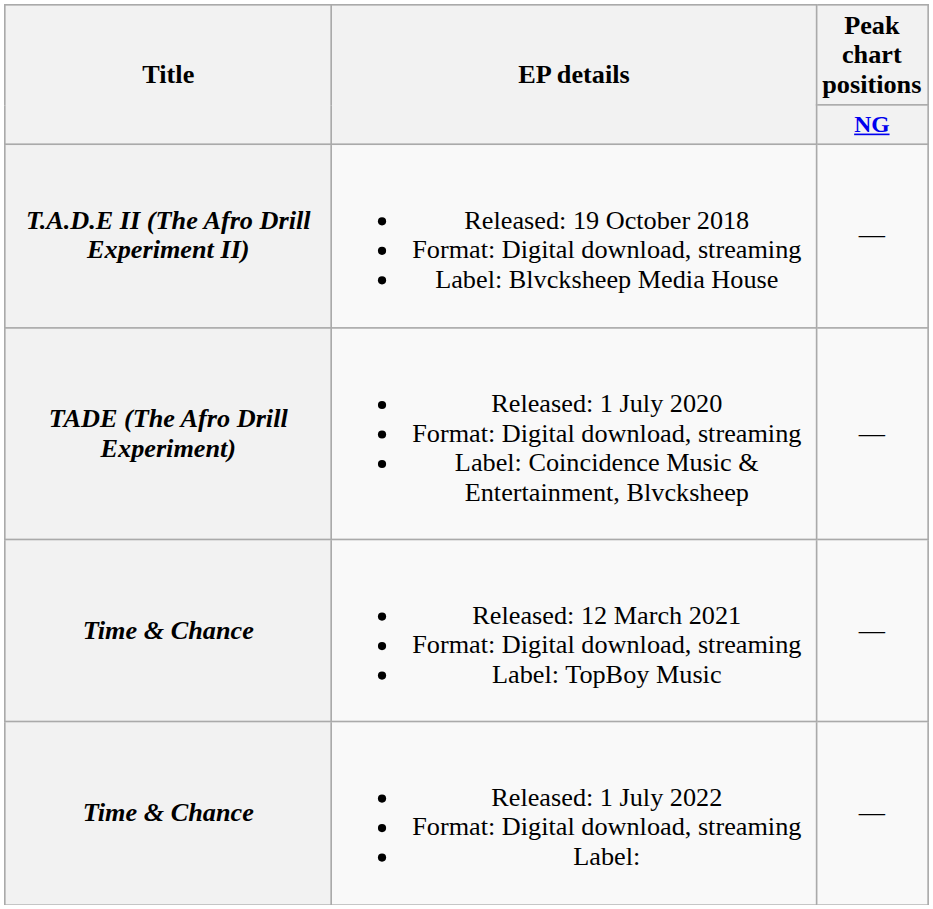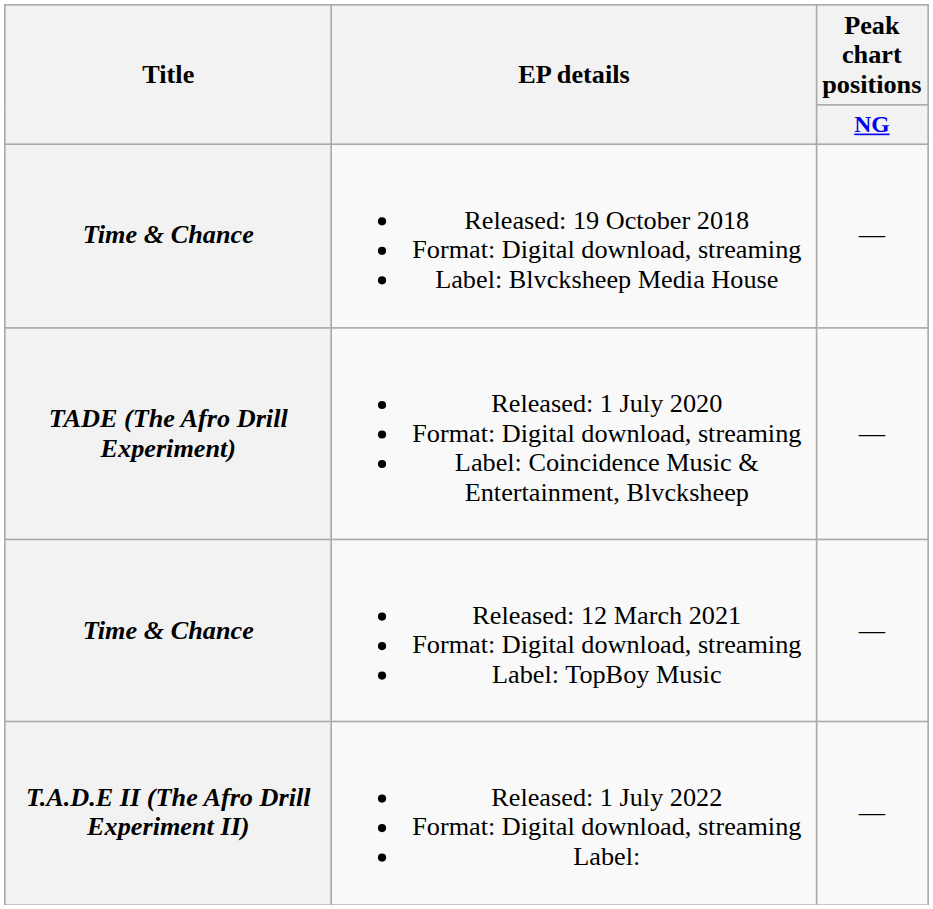(168, 235) T.A.D.E II (The Afro Drill Experiment II) -> (168, 235) Time & Chance
(168, 812) Time & Chance -> (168, 812) T.A.D.E II (The Afro Drill Experiment II)
